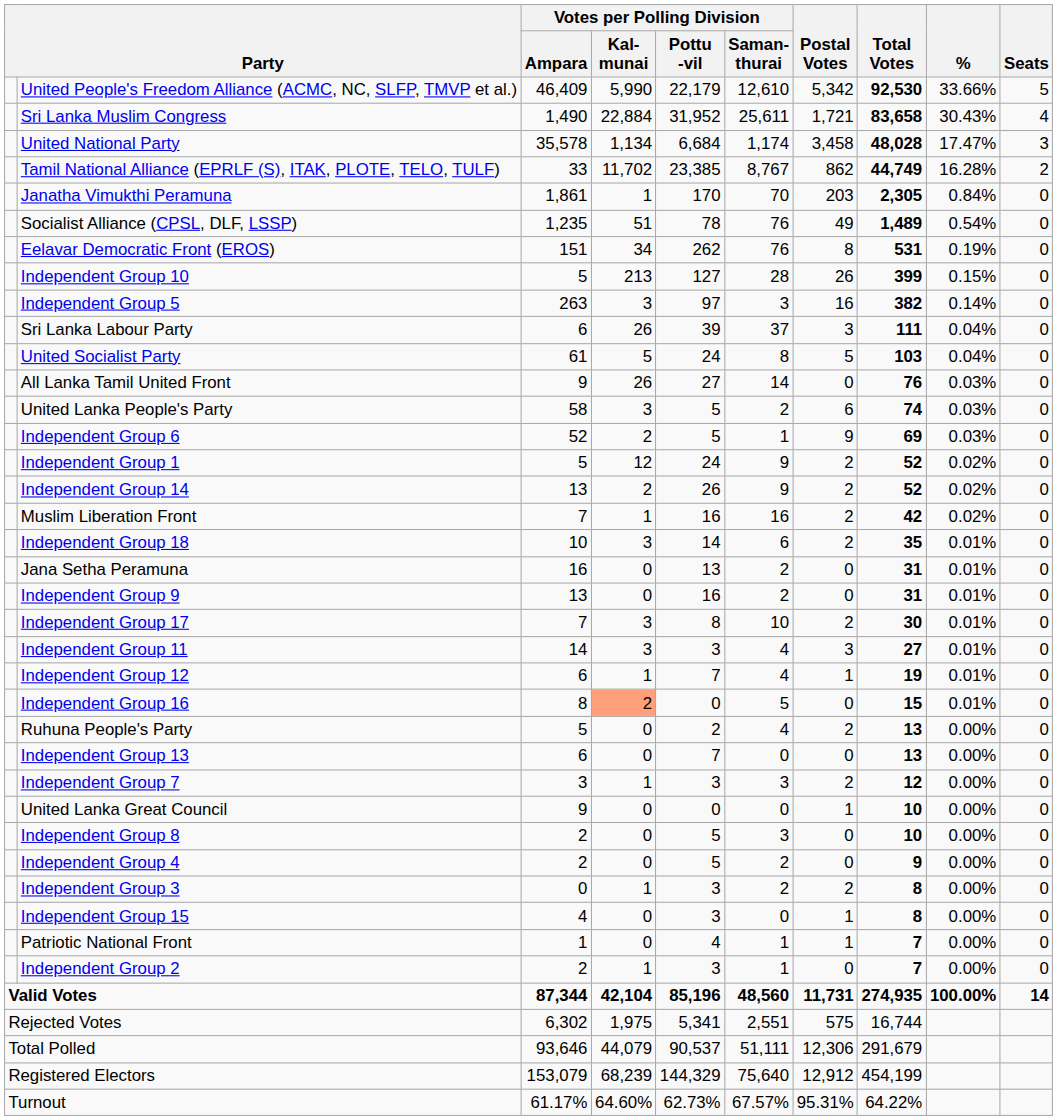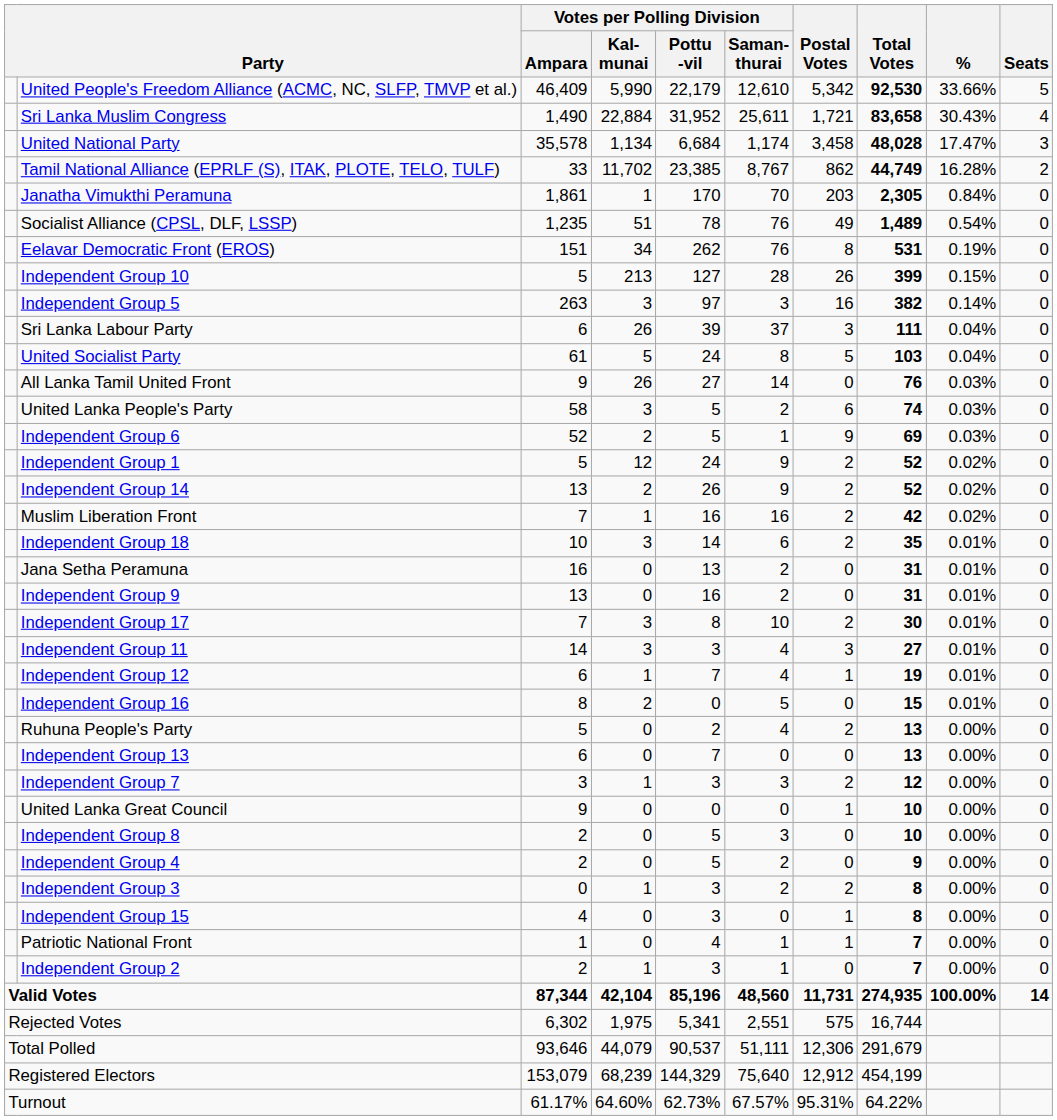(647, 702) lightsalmon background -> (647, 702) no background
